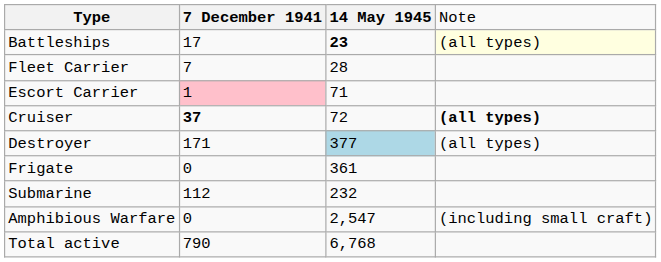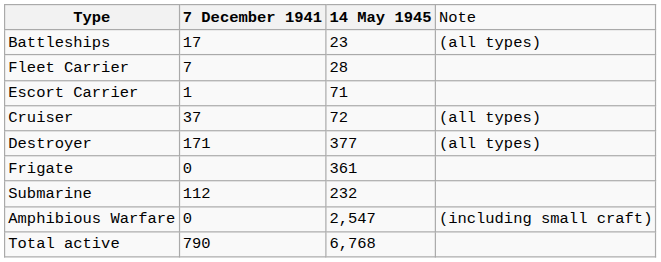(339, 42) bold -> (339, 42) normal
(490, 42) lightyellow background -> (490, 42) no background
(187, 93) pink background -> (187, 93) no background
(192, 118) bold -> (192, 118) normal
(490, 118) bold -> (490, 118) normal
(343, 143) lightblue background -> (343, 143) no background
